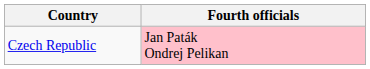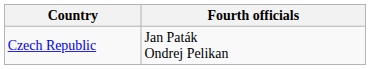(187, 45) pink background -> (187, 45) no background
